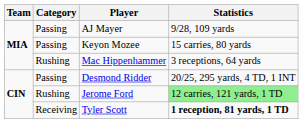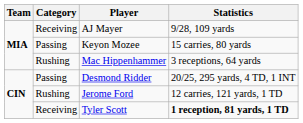(51, 29) Passing -> (56, 29) Receiving
(227, 94) lightgreen background -> (227, 94) no background
